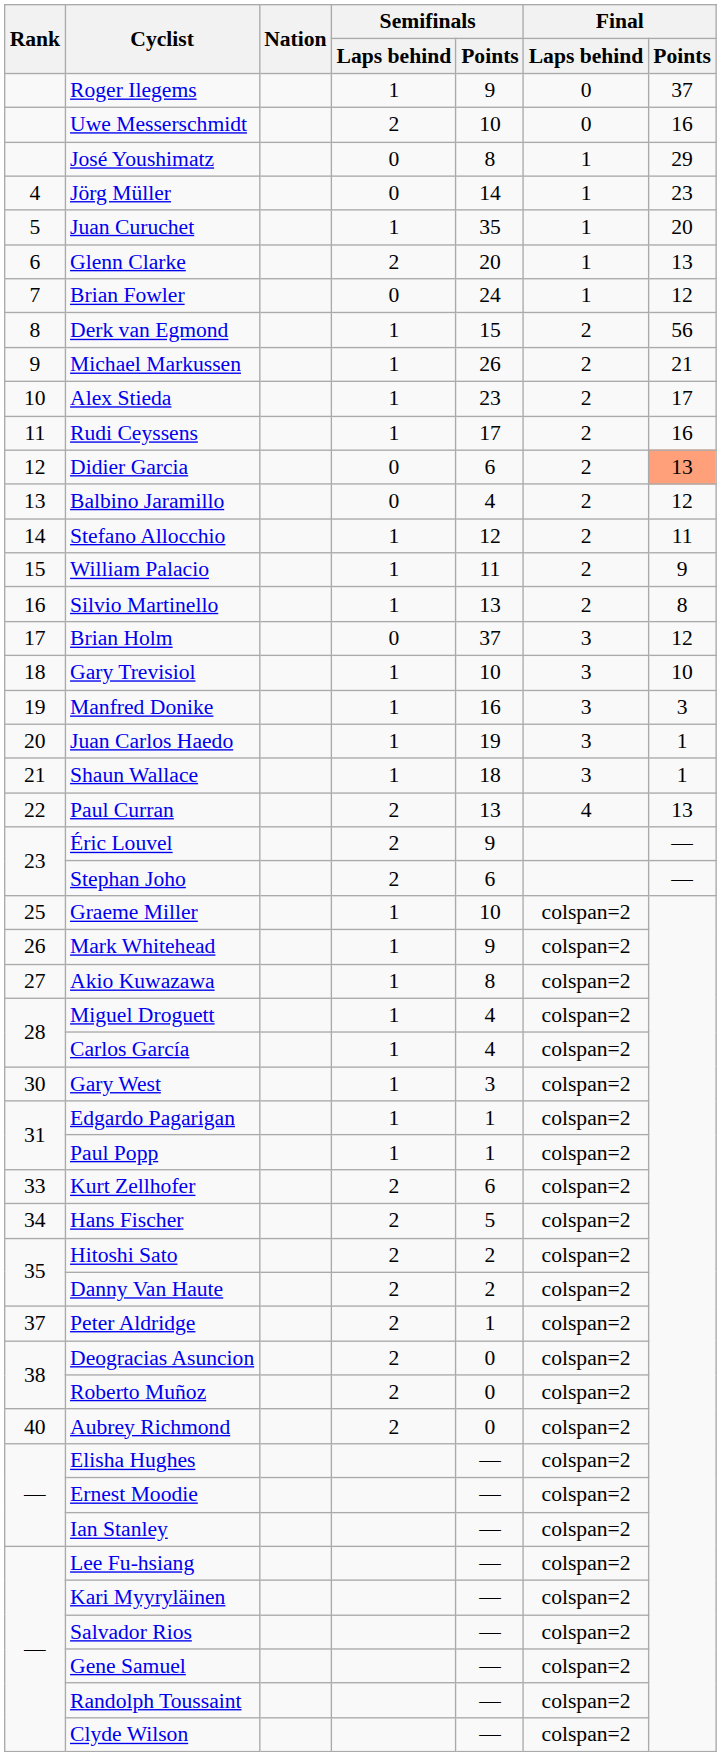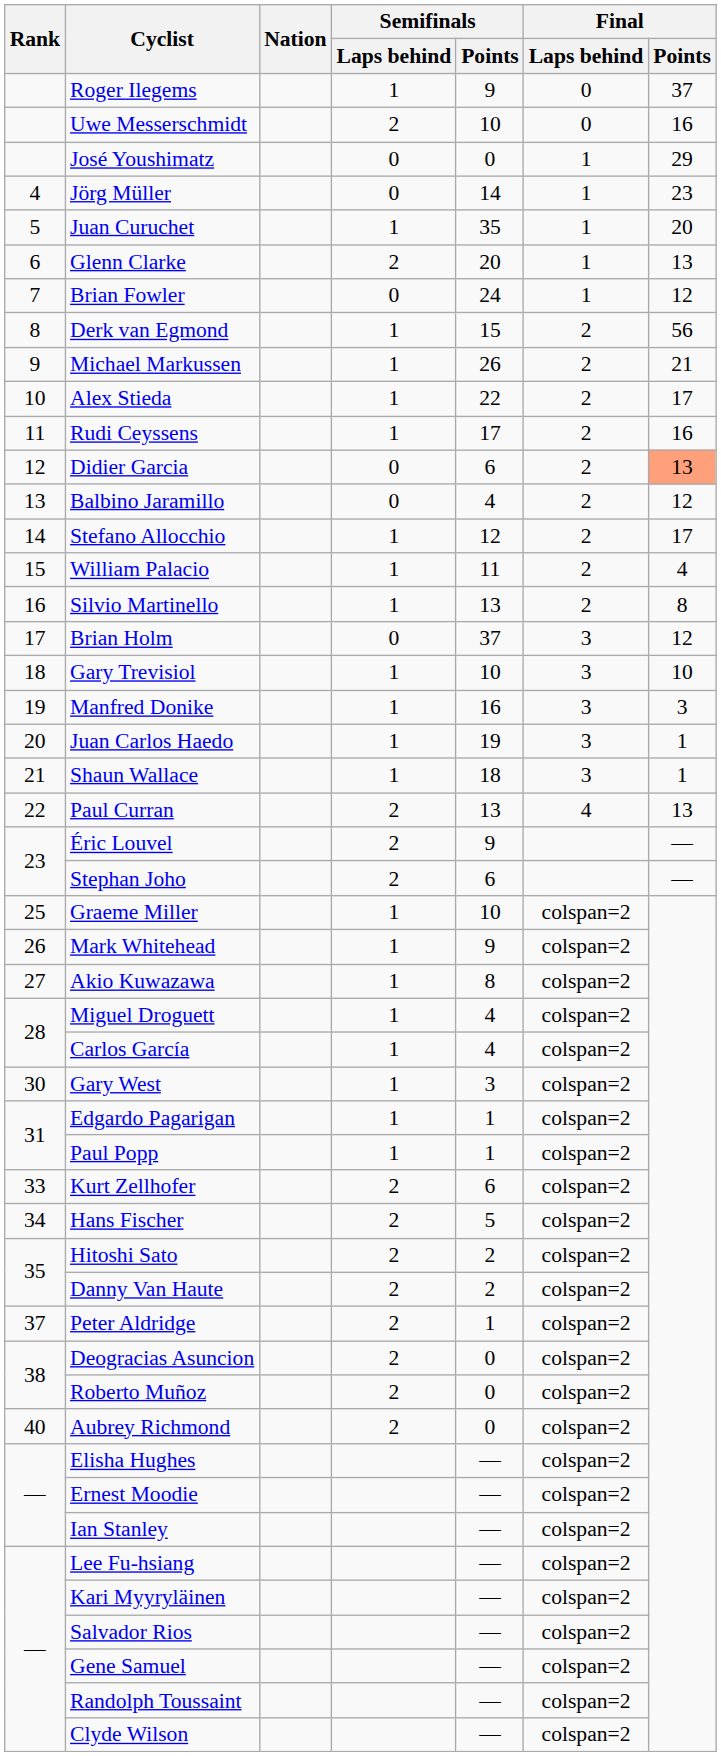(490, 158) 8 -> (490, 158) 0
(490, 398) 23 -> (490, 398) 22
(682, 535) 11 -> (682, 535) 17
(682, 569) 9 -> (682, 569) 4
